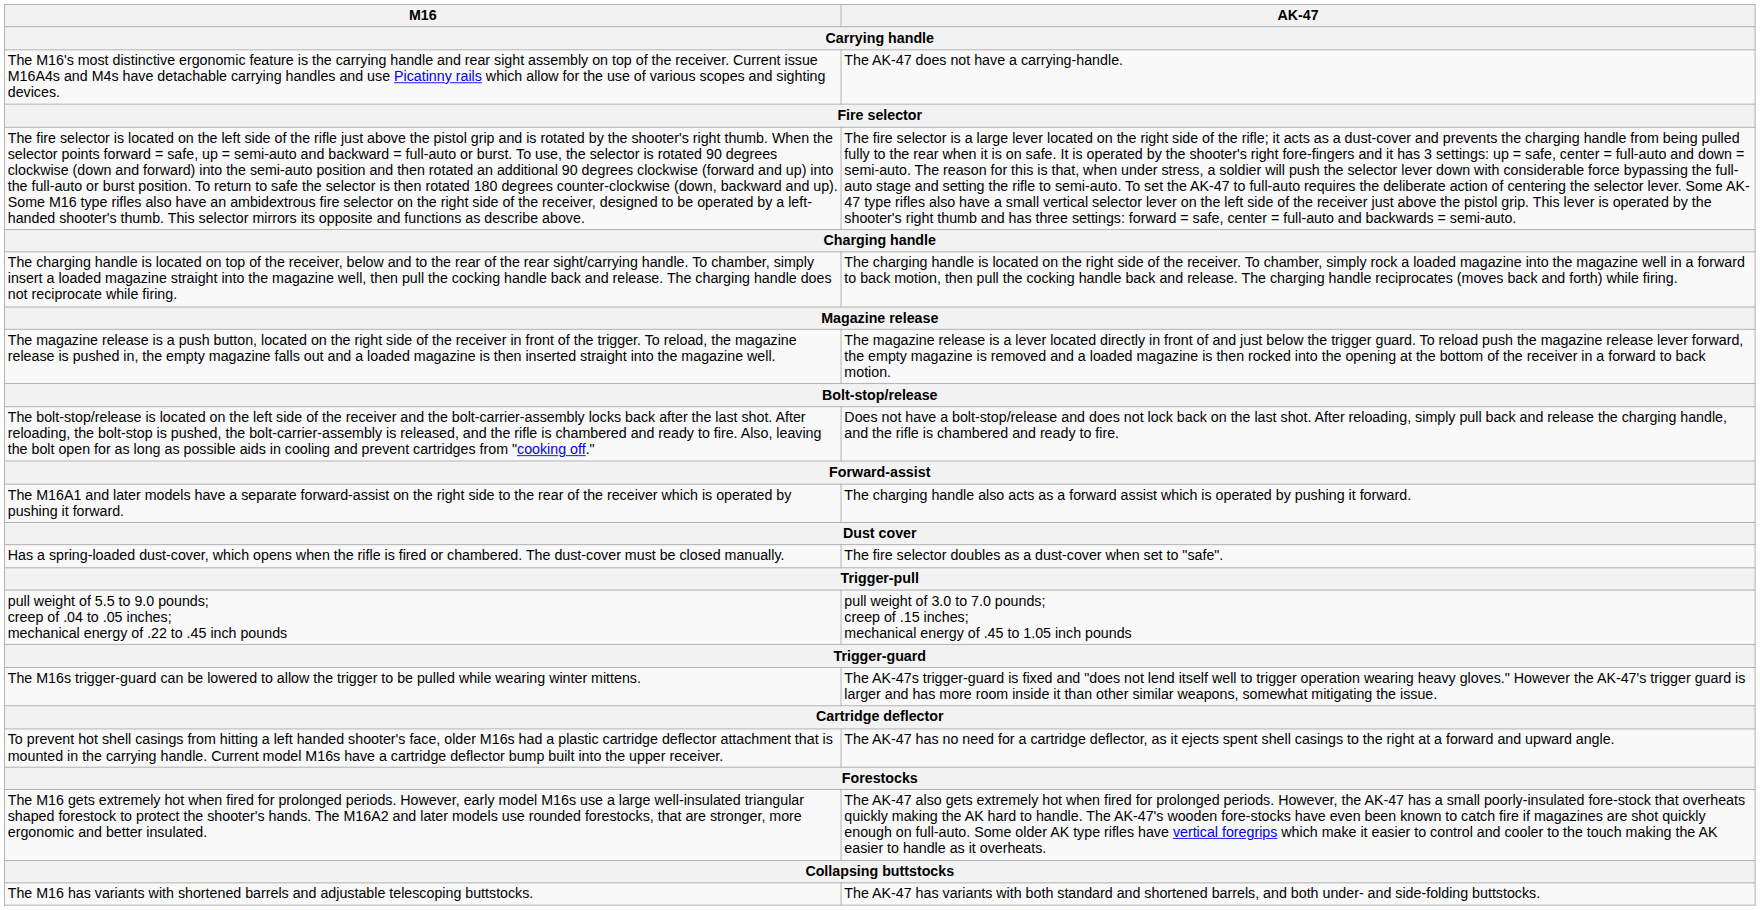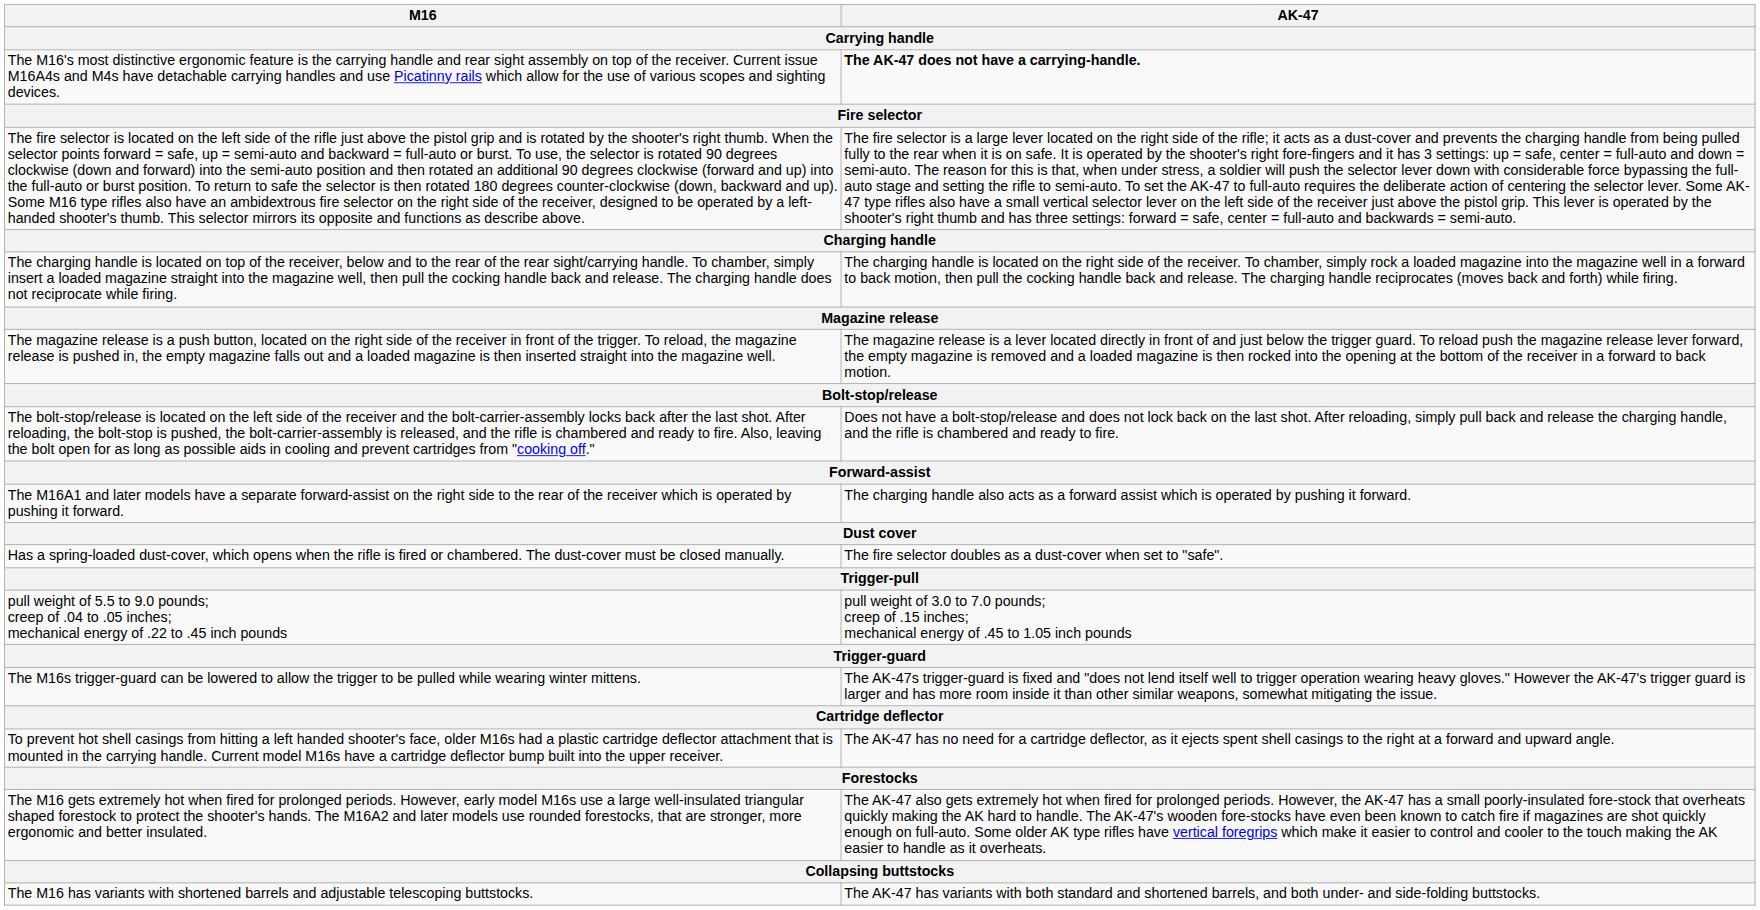(984, 60) normal -> (992, 60) bold
